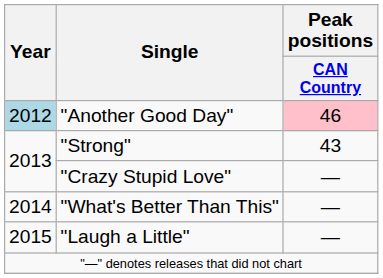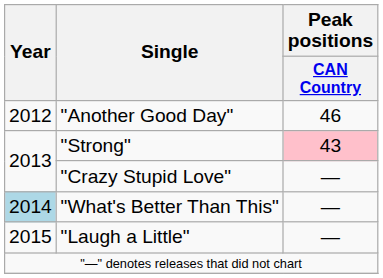(30, 115) lightblue background -> (30, 115) no background
(330, 115) pink background -> (330, 115) no background
(330, 145) no background -> (330, 145) pink background
(30, 206) no background -> (30, 206) lightblue background
